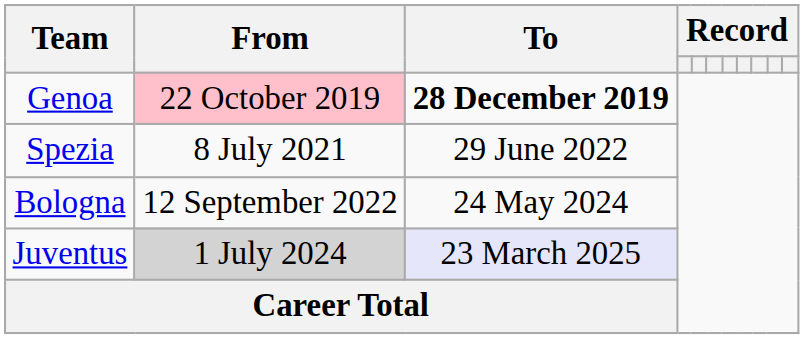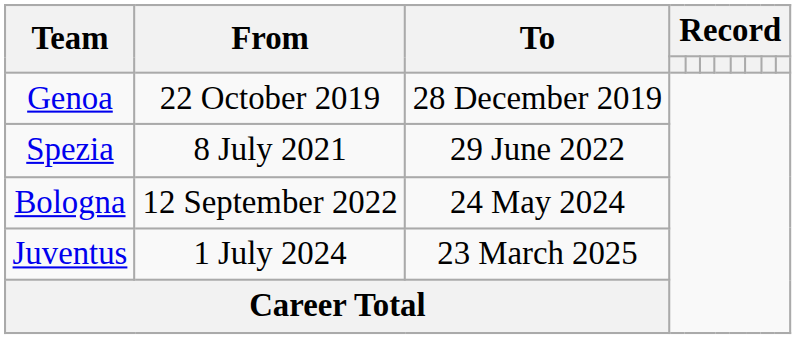(270, 97) pink background -> (270, 97) no background
(541, 97) bold -> (537, 97) normal
(270, 253) lightgrey background -> (270, 253) no background
(541, 253) lavender background -> (537, 253) no background
